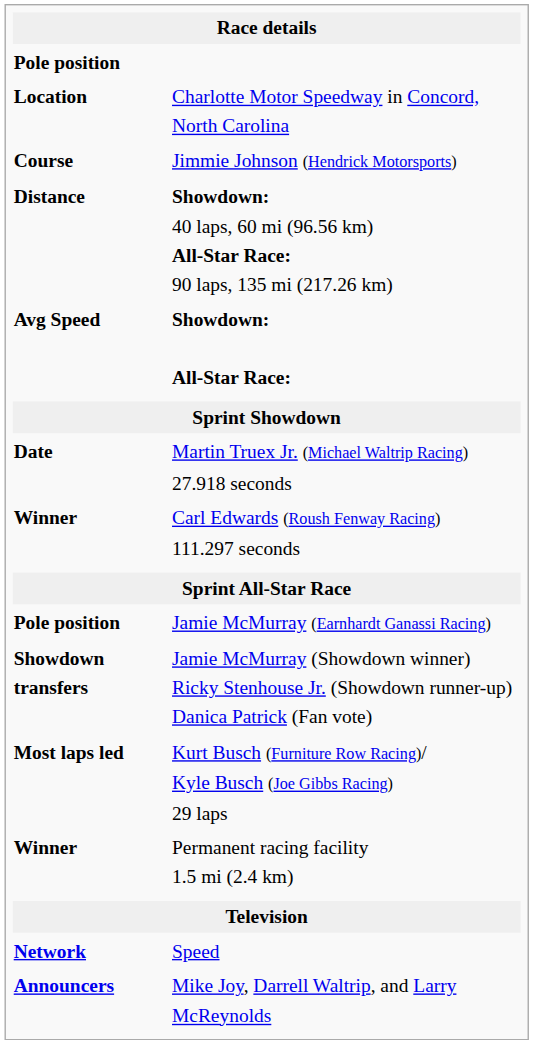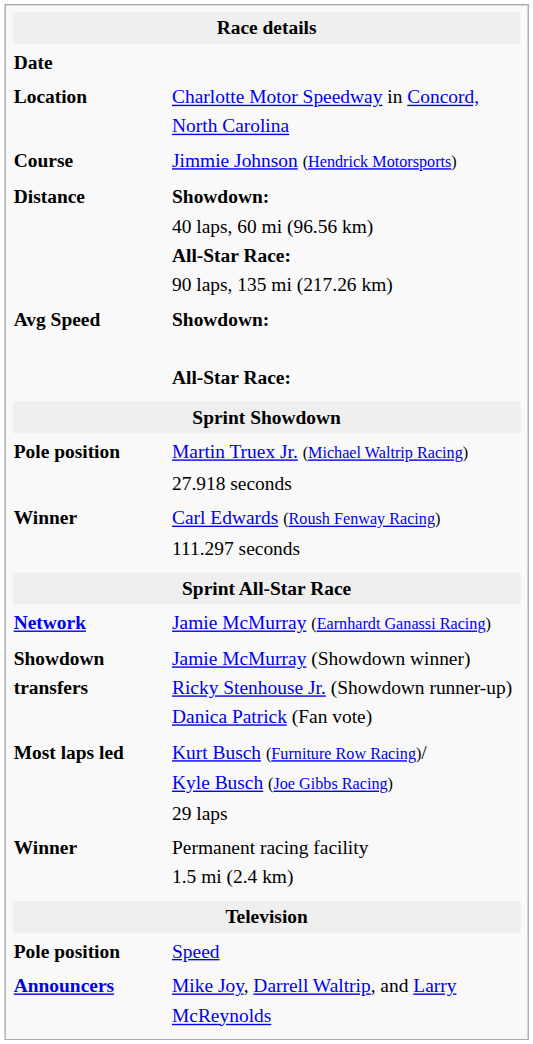(67, 62) Pole position -> (33, 62) Date
(33, 452) Date -> (67, 452) Pole position
(67, 622) Pole position -> (50, 622) Network
(50, 951) Network -> (67, 951) Pole position
